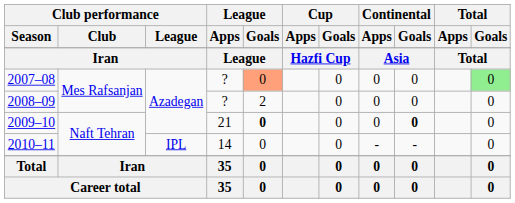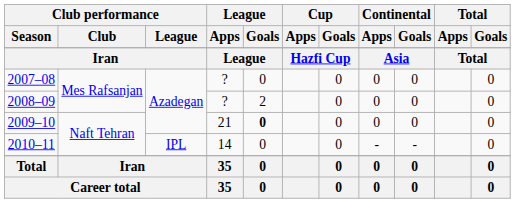(263, 79) lightsalmon background -> (263, 79) no background
(491, 79) lightgreen background -> (491, 79) no background
(415, 123) bold -> (415, 123) normal
